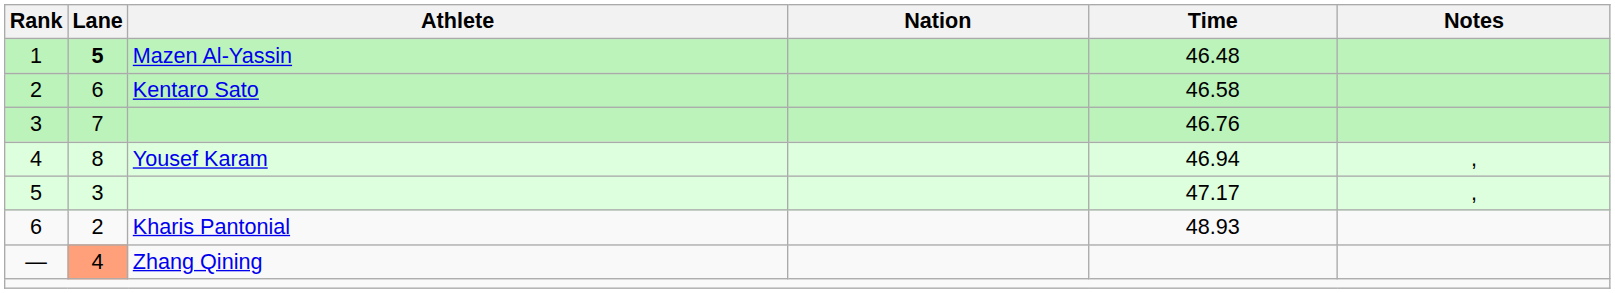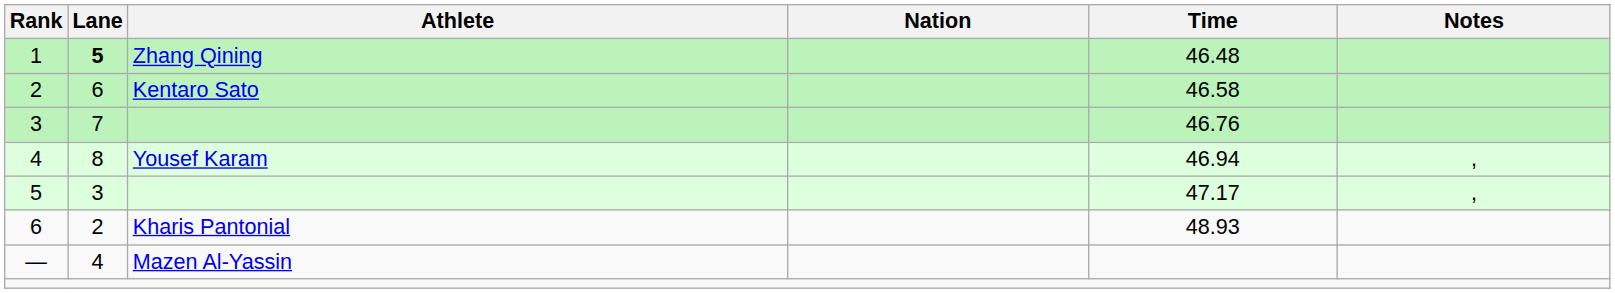(212, 55) Mazen Al-Yassin -> (198, 55) Zhang Qining
(98, 261) lightsalmon background -> (98, 261) no background
(198, 261) Zhang Qining -> (212, 261) Mazen Al-Yassin
